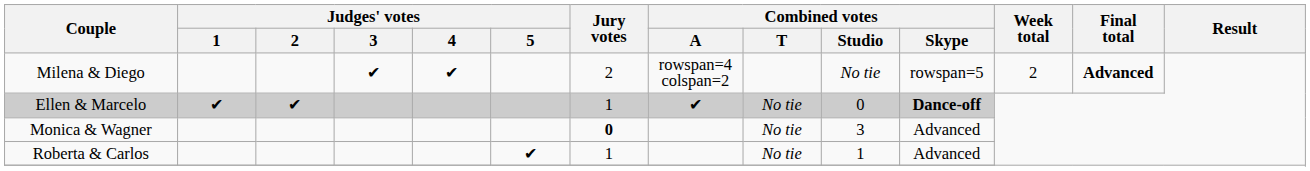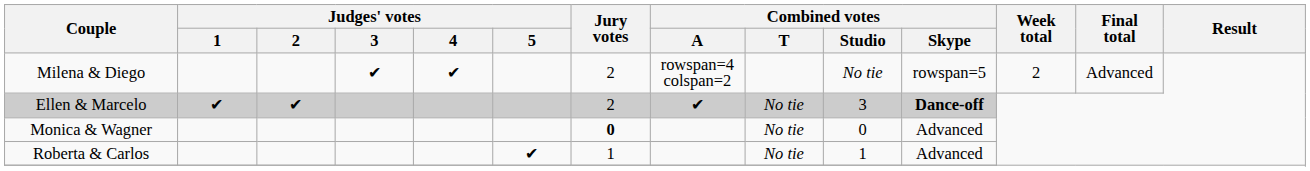(1118, 72) bold -> (1119, 72) normal
(609, 105) 1 -> (611, 105) 2
(860, 105) 0 -> (863, 105) 3
(860, 129) 3 -> (863, 129) 0
